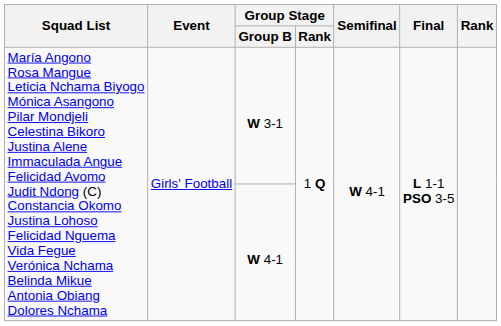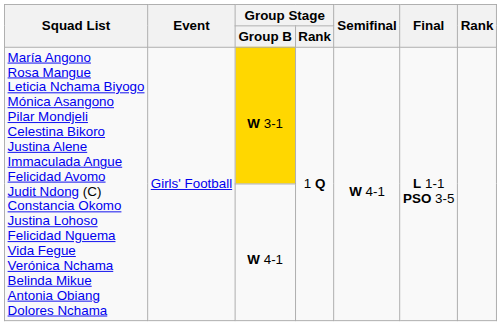(265, 123) no background -> (265, 123) gold background
